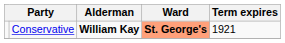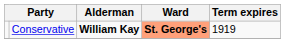(224, 30) 1921 -> (224, 30) 1919
